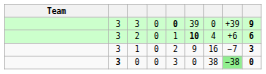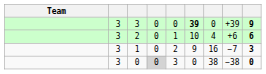(175, 24) bold -> (175, 24) normal
(194, 24) normal -> (194, 24) bold
(194, 37) bold -> (194, 37) normal
(118, 62) bold -> (118, 62) normal
(156, 62) no background -> (156, 62) lightgrey background
(232, 62) lightgreen background -> (232, 62) no background
